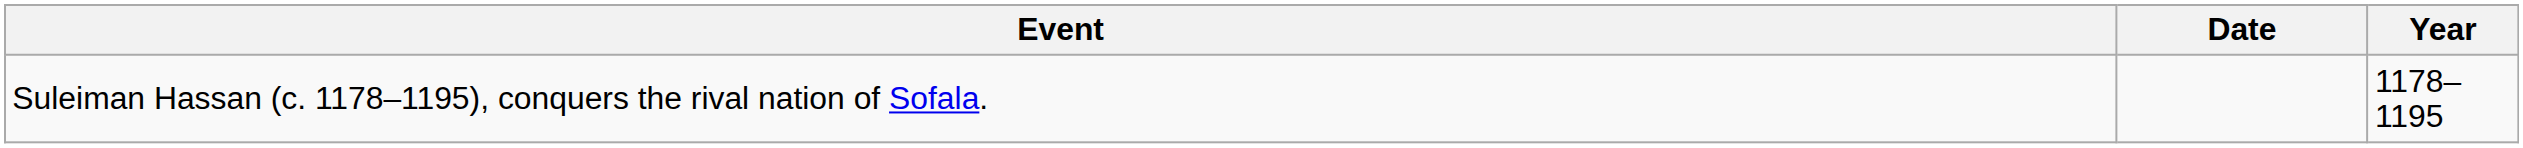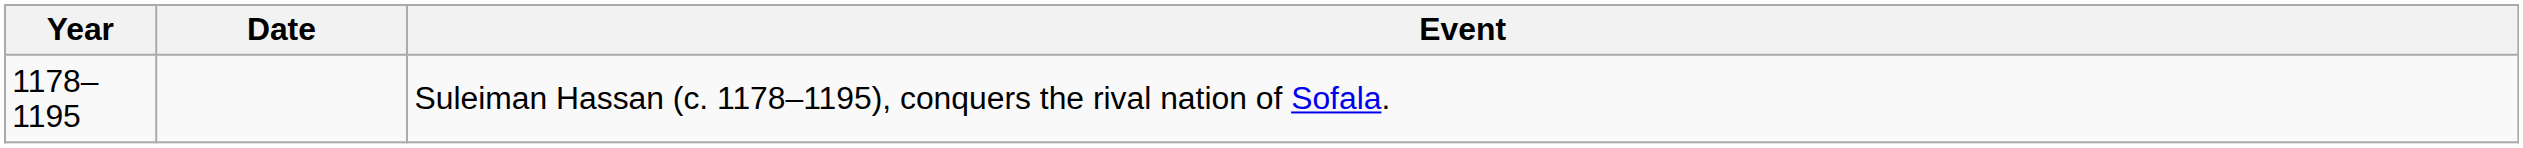columns swapped: (2443, 29) <-> (1061, 29)
